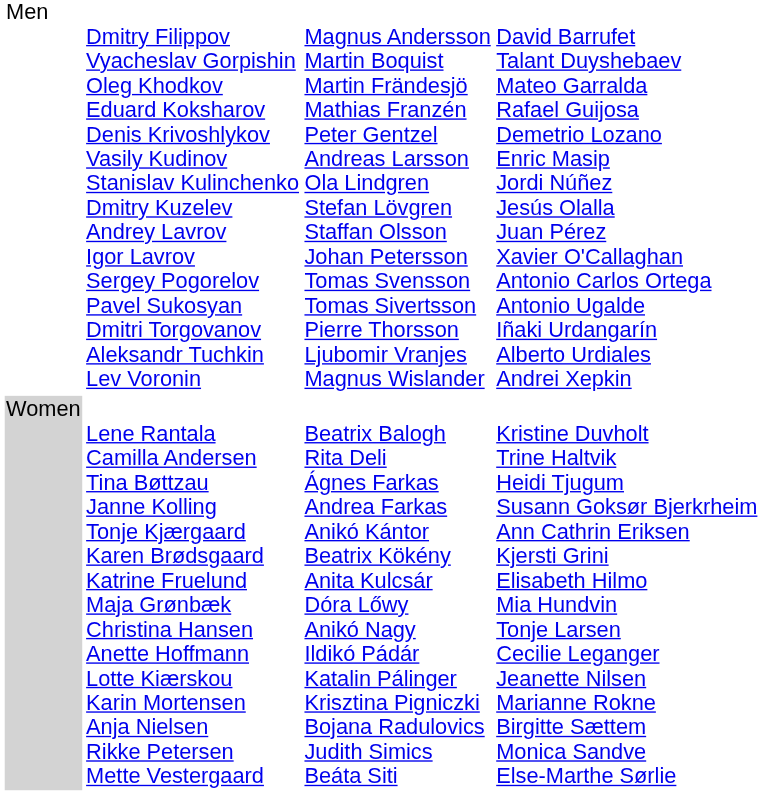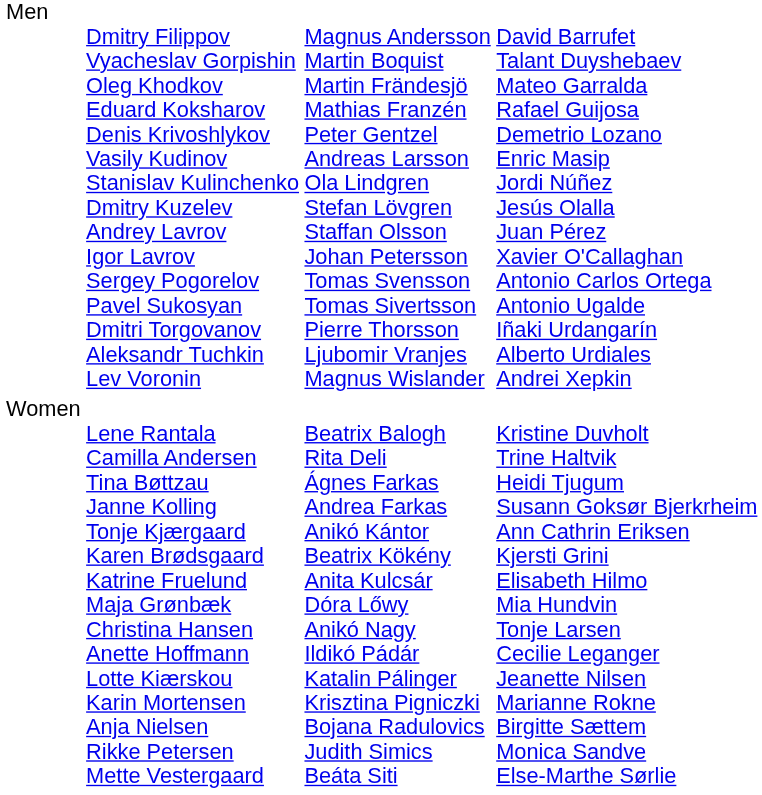(43, 409) lightgrey background -> (43, 409) no background
